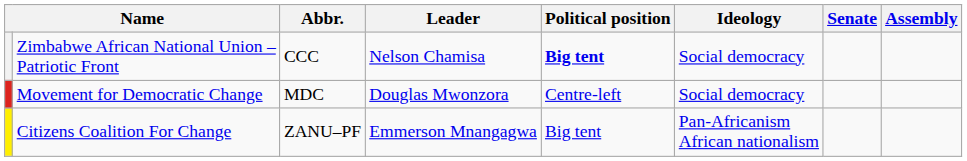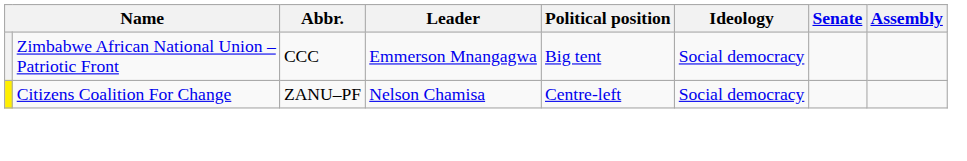(427, 56) Nelson Chamisa -> (453, 56) Emmerson Mnangagwa
(575, 56) bold -> (573, 56) normal
- row: (140, 94)
(453, 131) Emmerson Mnangagwa -> (427, 94) Nelson Chamisa
(573, 131) Big tent -> (583, 94) Centre-left
(749, 131) Pan-Africanism African nationalism -> (742, 94) Social democracy
